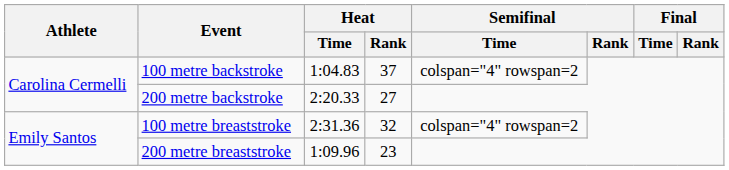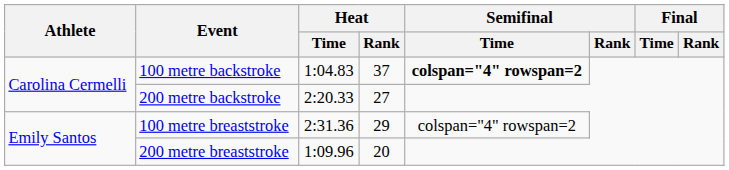(499, 71) normal -> (497, 71) bold
(388, 125) 32 -> (381, 125) 29
(388, 152) 23 -> (381, 152) 20
